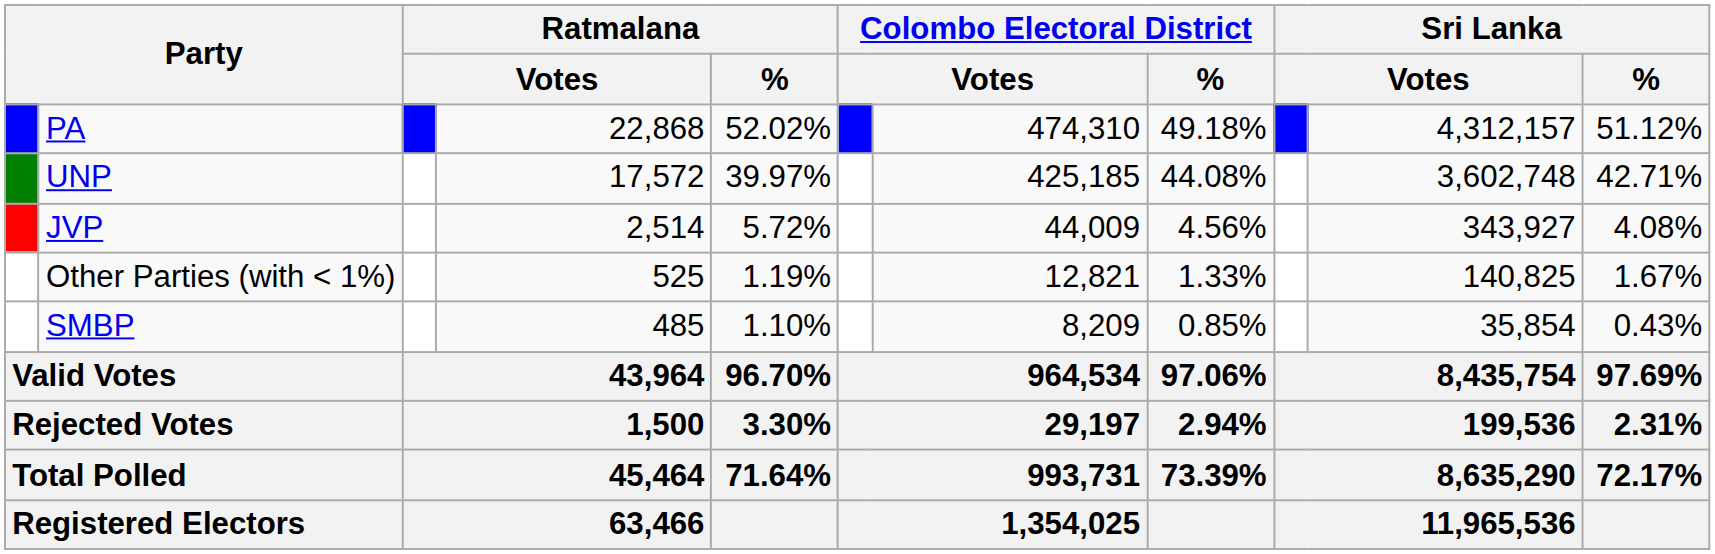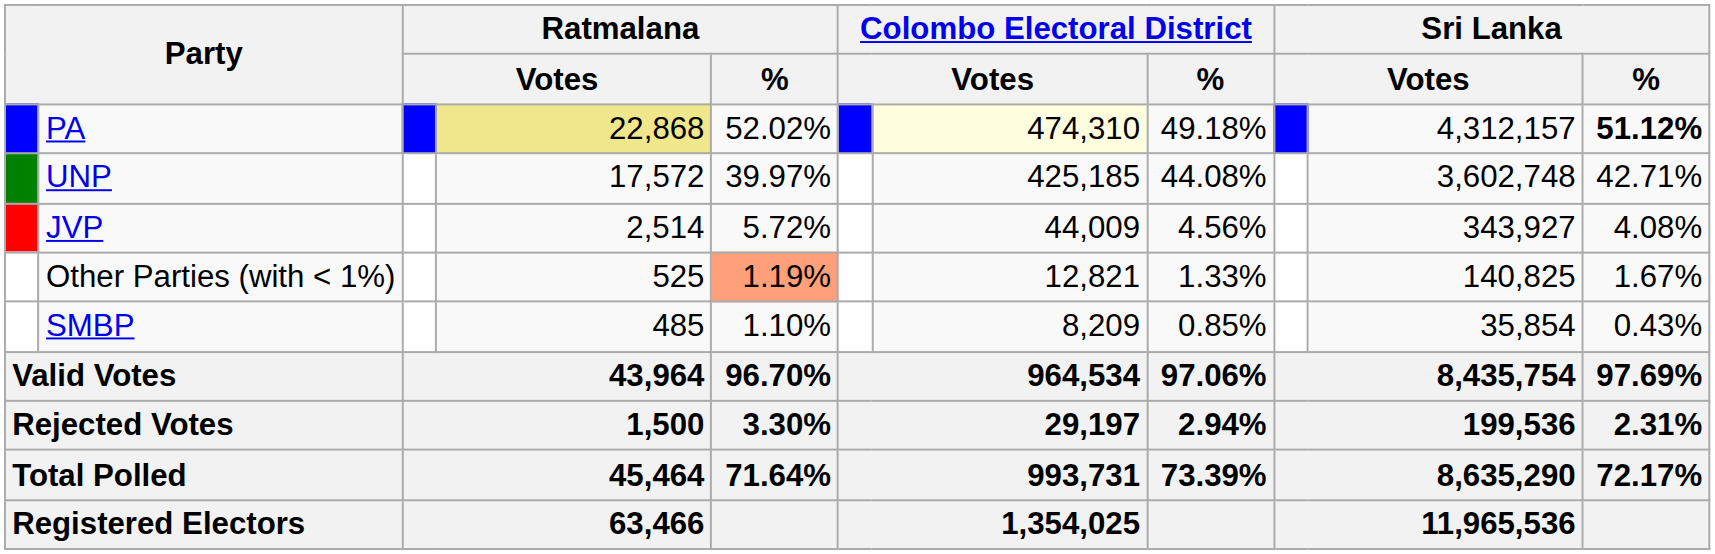(657, 128) no background -> (657, 128) khaki background
(1084, 128) no background -> (1084, 128) lightyellow background
(1649, 128) normal -> (1649, 128) bold
(787, 276) no background -> (787, 276) lightsalmon background
